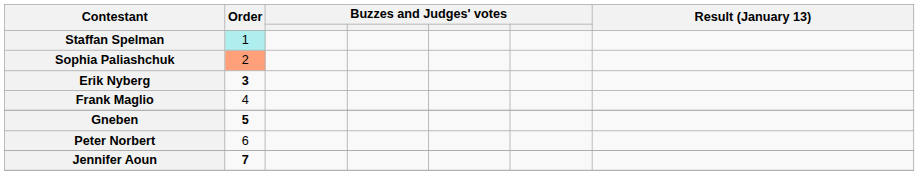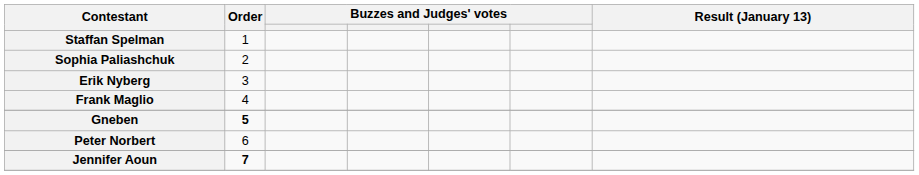(245, 40) paleturquoise background -> (245, 40) no background
(245, 60) lightsalmon background -> (245, 60) no background
(245, 80) bold -> (245, 80) normal
